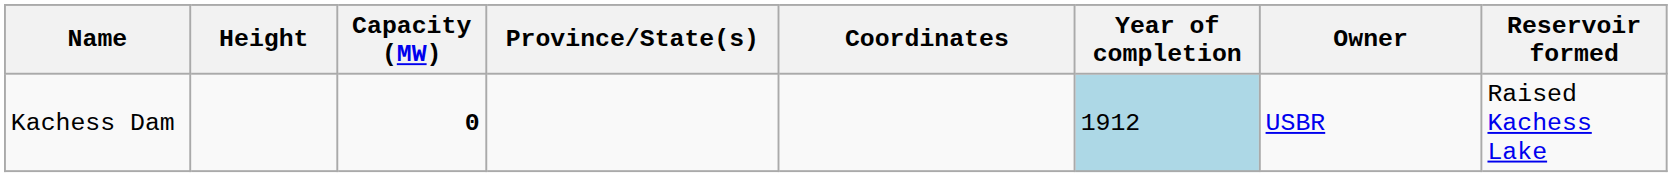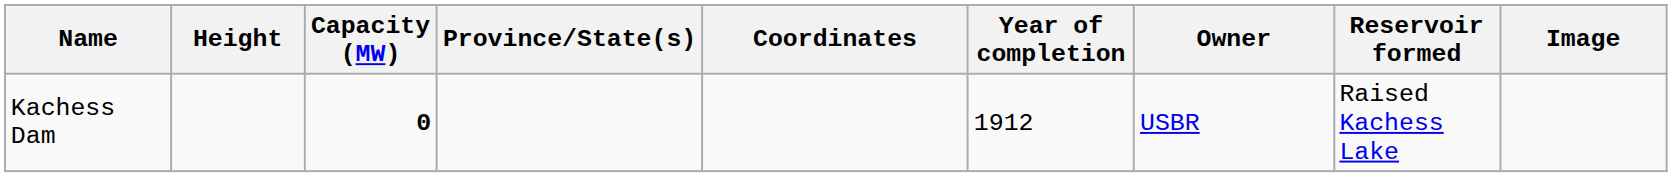+ column: (1583, 40)
(1110, 123) lightblue background -> (1004, 123) no background
